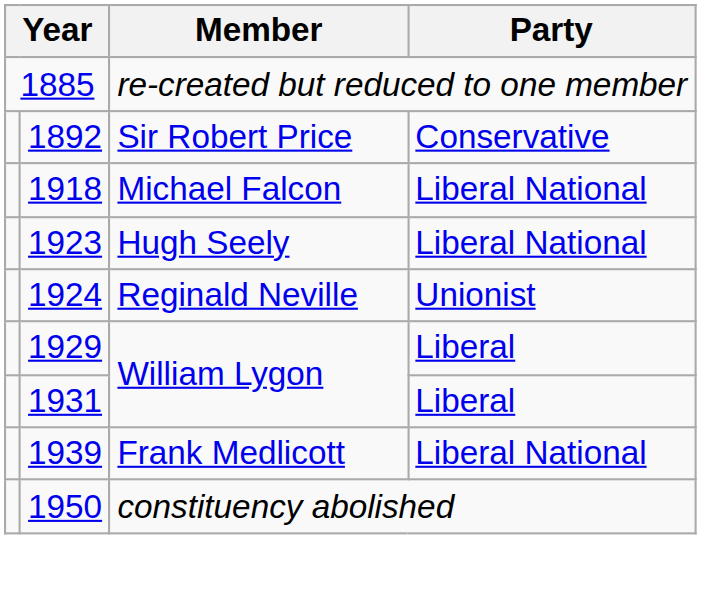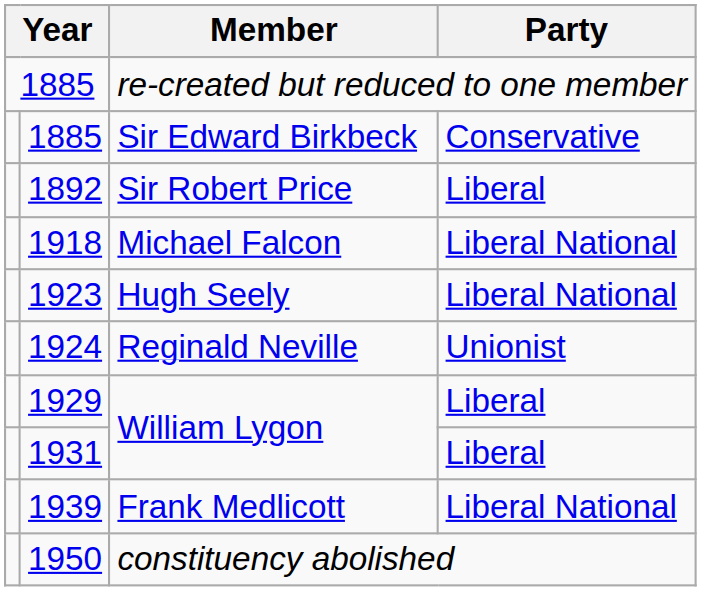+ row: (65, 136)
(512, 136) Conservative -> (496, 189) Liberal
